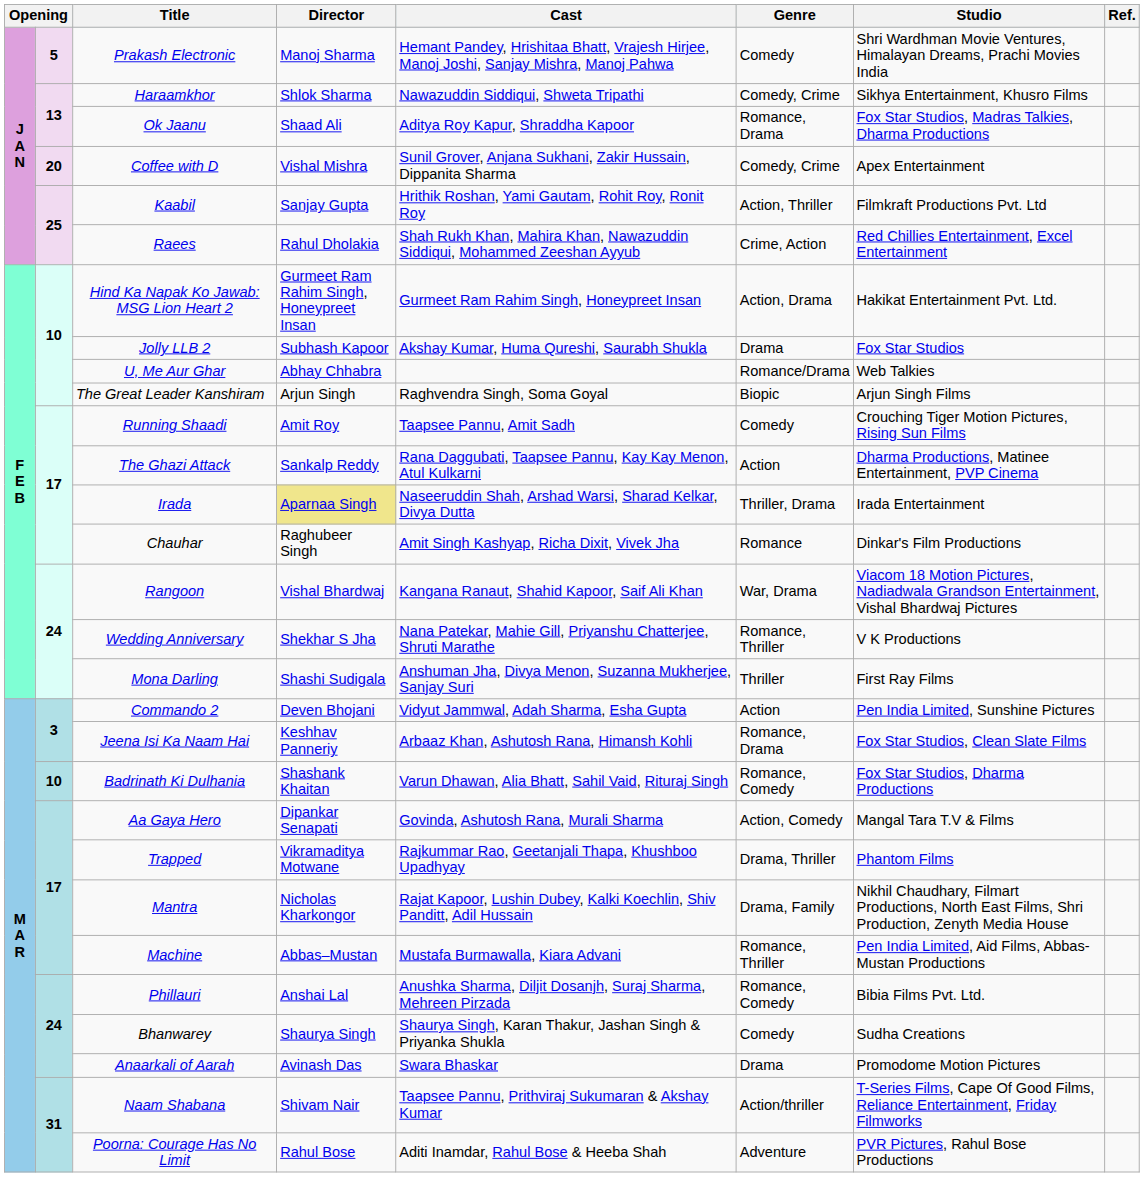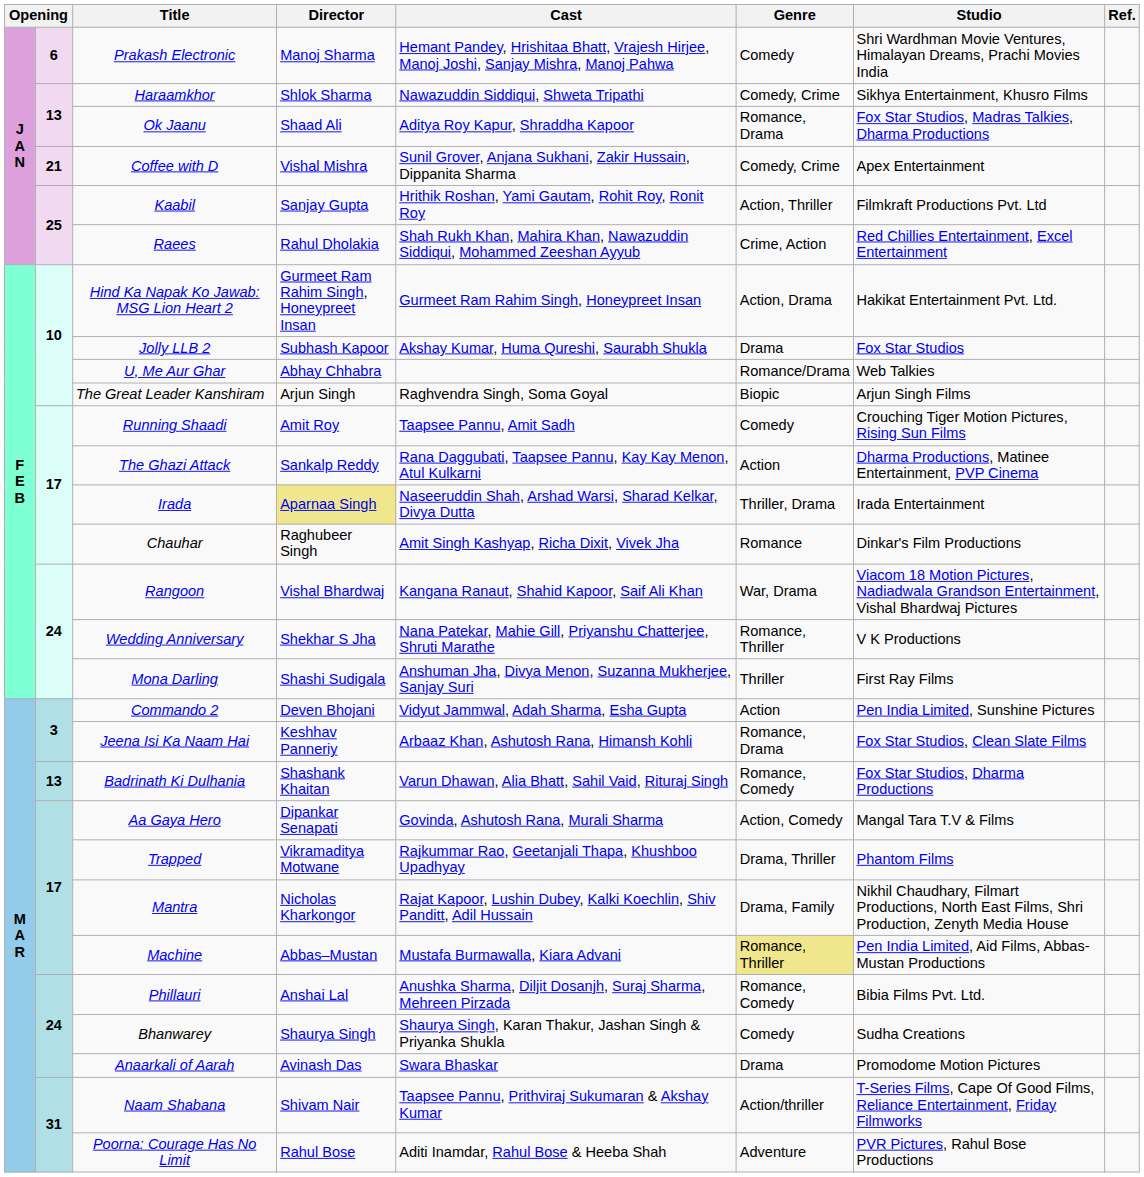(54, 55) 5 -> (54, 55) 6
(54, 165) 20 -> (54, 165) 21
(54, 780) 10 -> (54, 780) 13
(773, 955) no background -> (773, 955) khaki background
